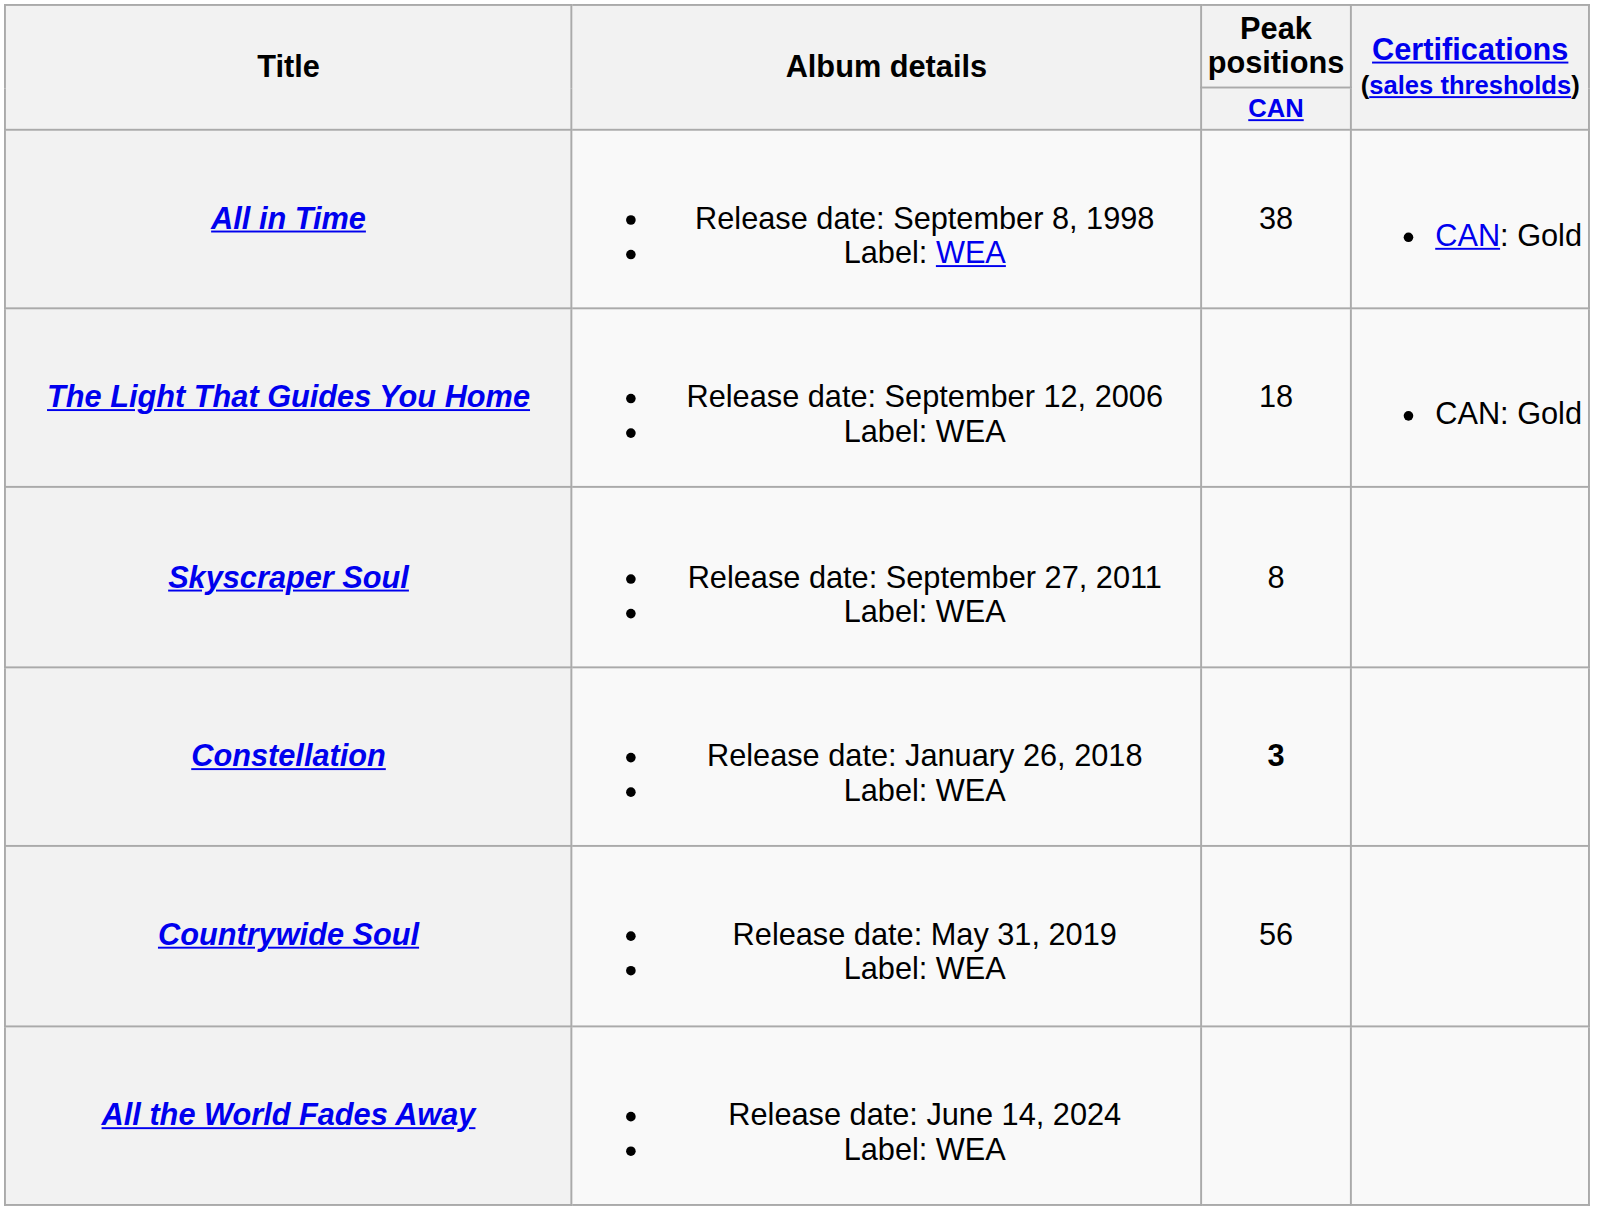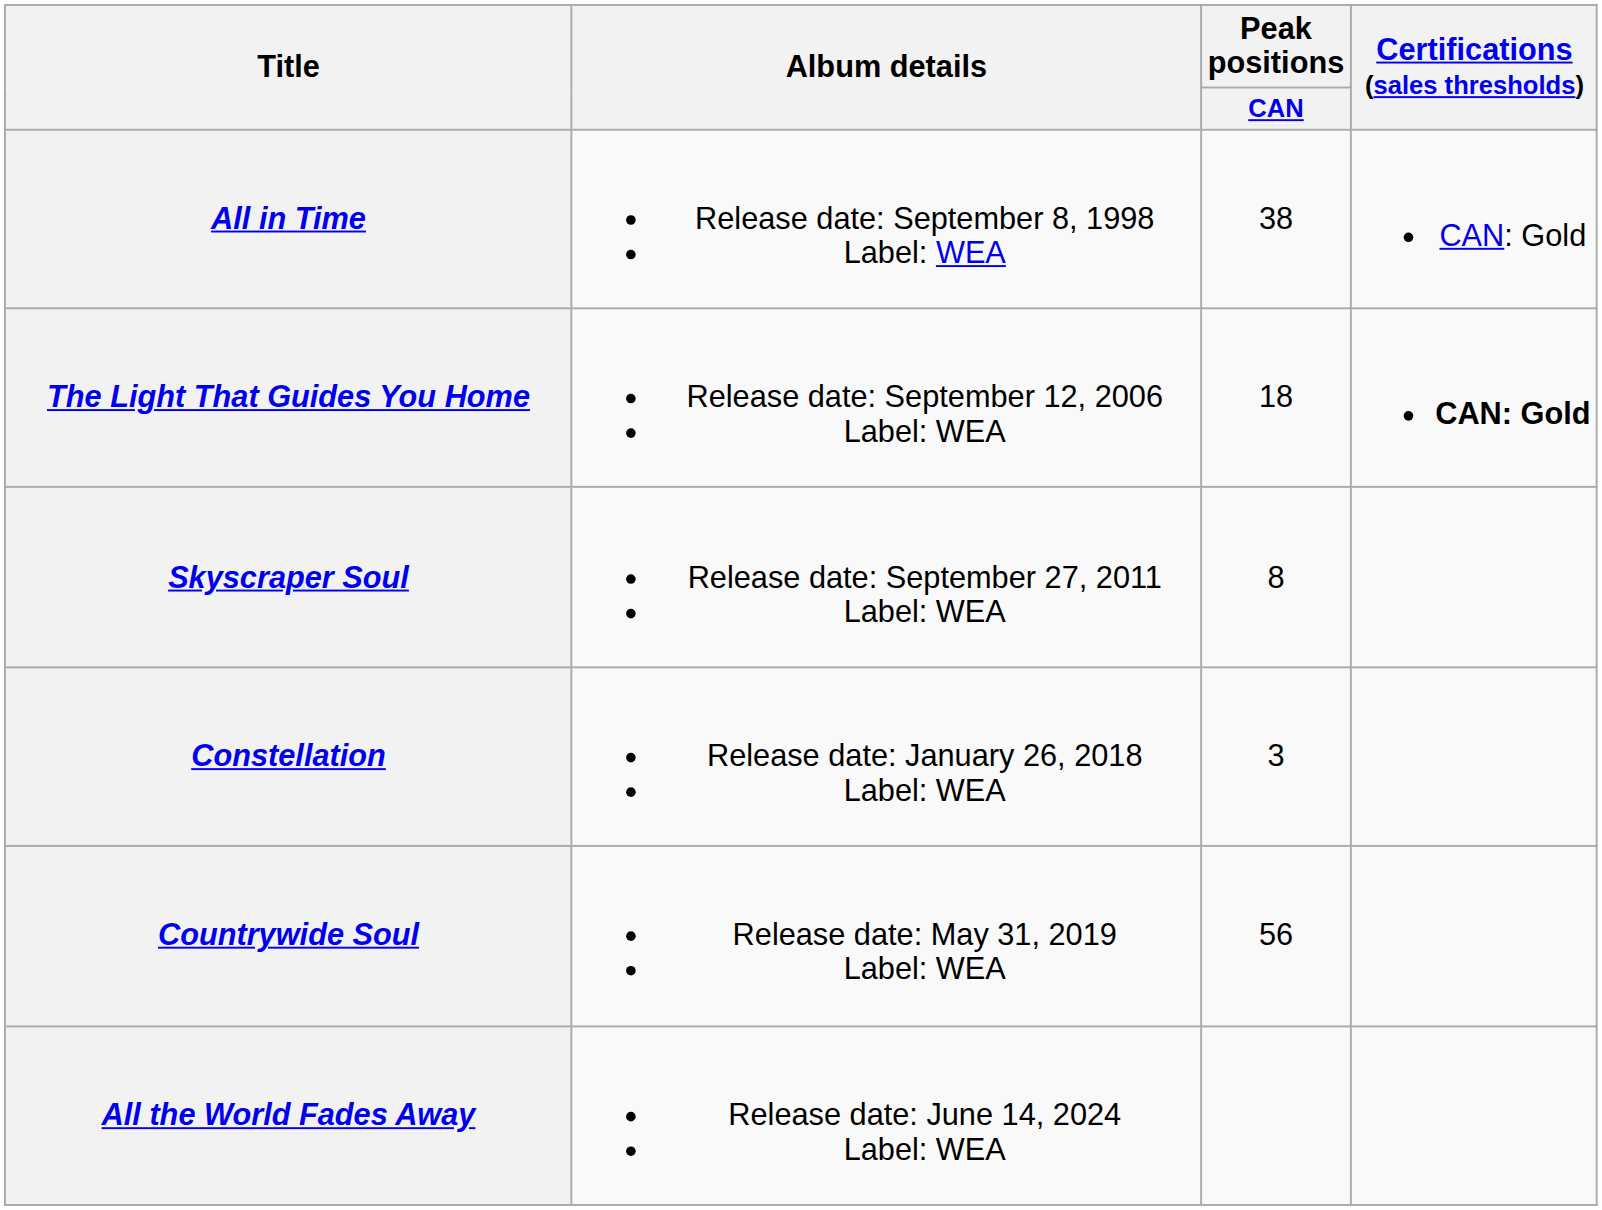(1470, 415) normal -> (1474, 415) bold
(1276, 756) bold -> (1276, 756) normal
